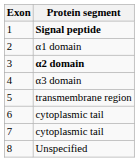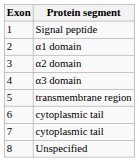(68, 30) bold -> (66, 30) normal
(60, 64) bold -> (58, 64) normal
